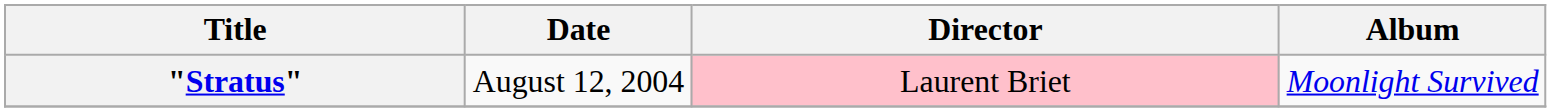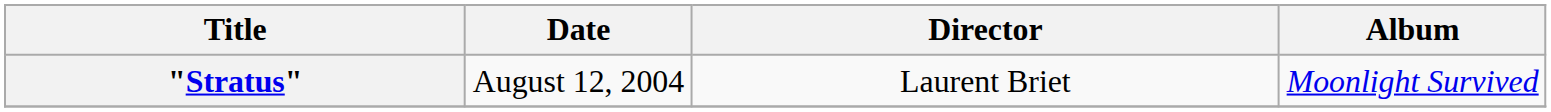(985, 80) pink background -> (985, 80) no background
